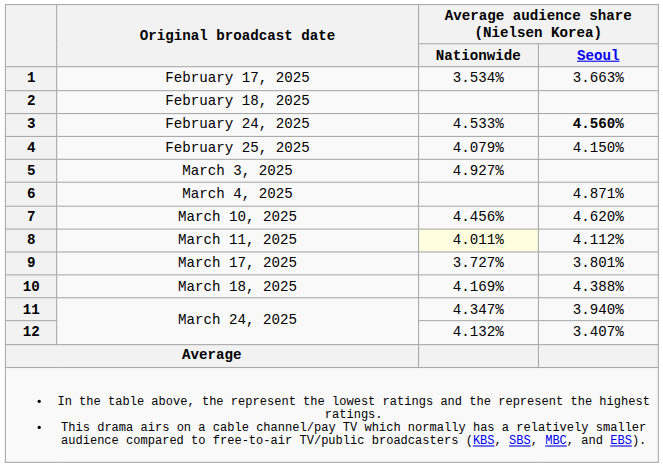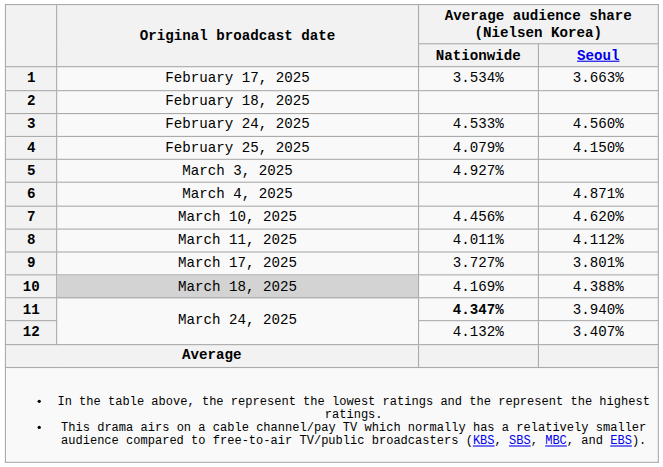(598, 125) bold -> (598, 125) normal
(478, 240) lightyellow background -> (478, 240) no background
(238, 286) no background -> (238, 286) lightgrey background
(478, 310) normal -> (478, 310) bold
